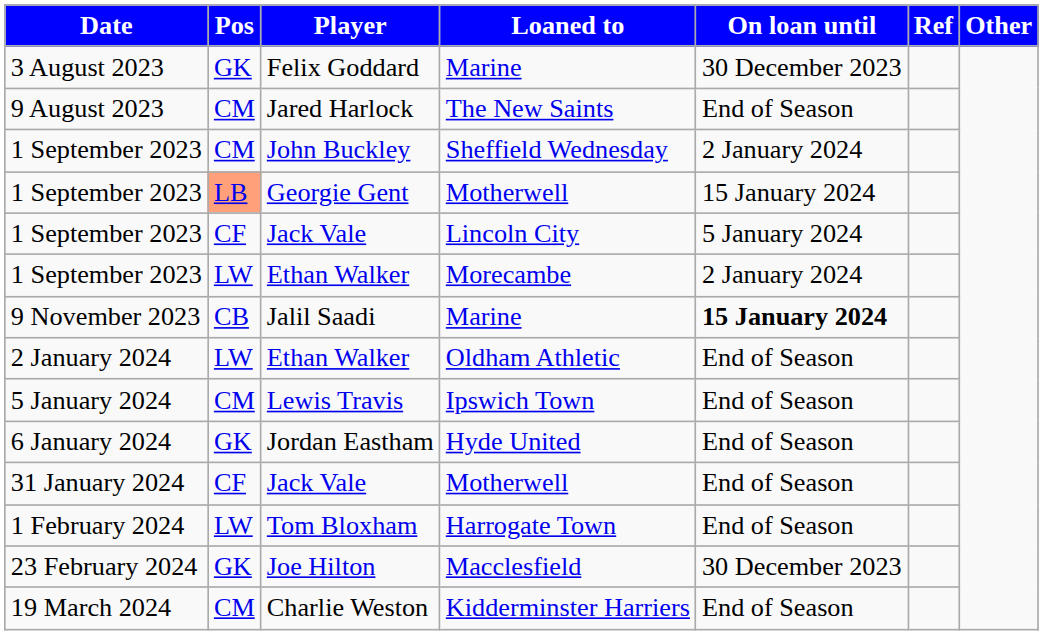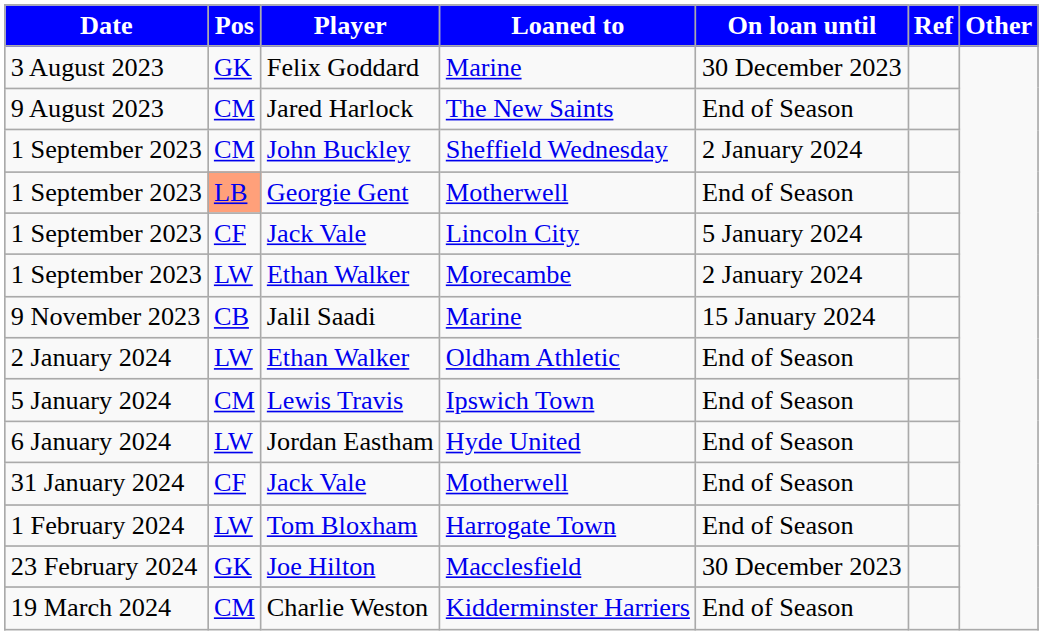(789, 191) 15 January 2024 -> (778, 191) End of Season
(795, 316) bold -> (789, 316) normal
(233, 441) GK -> (233, 441) LW
